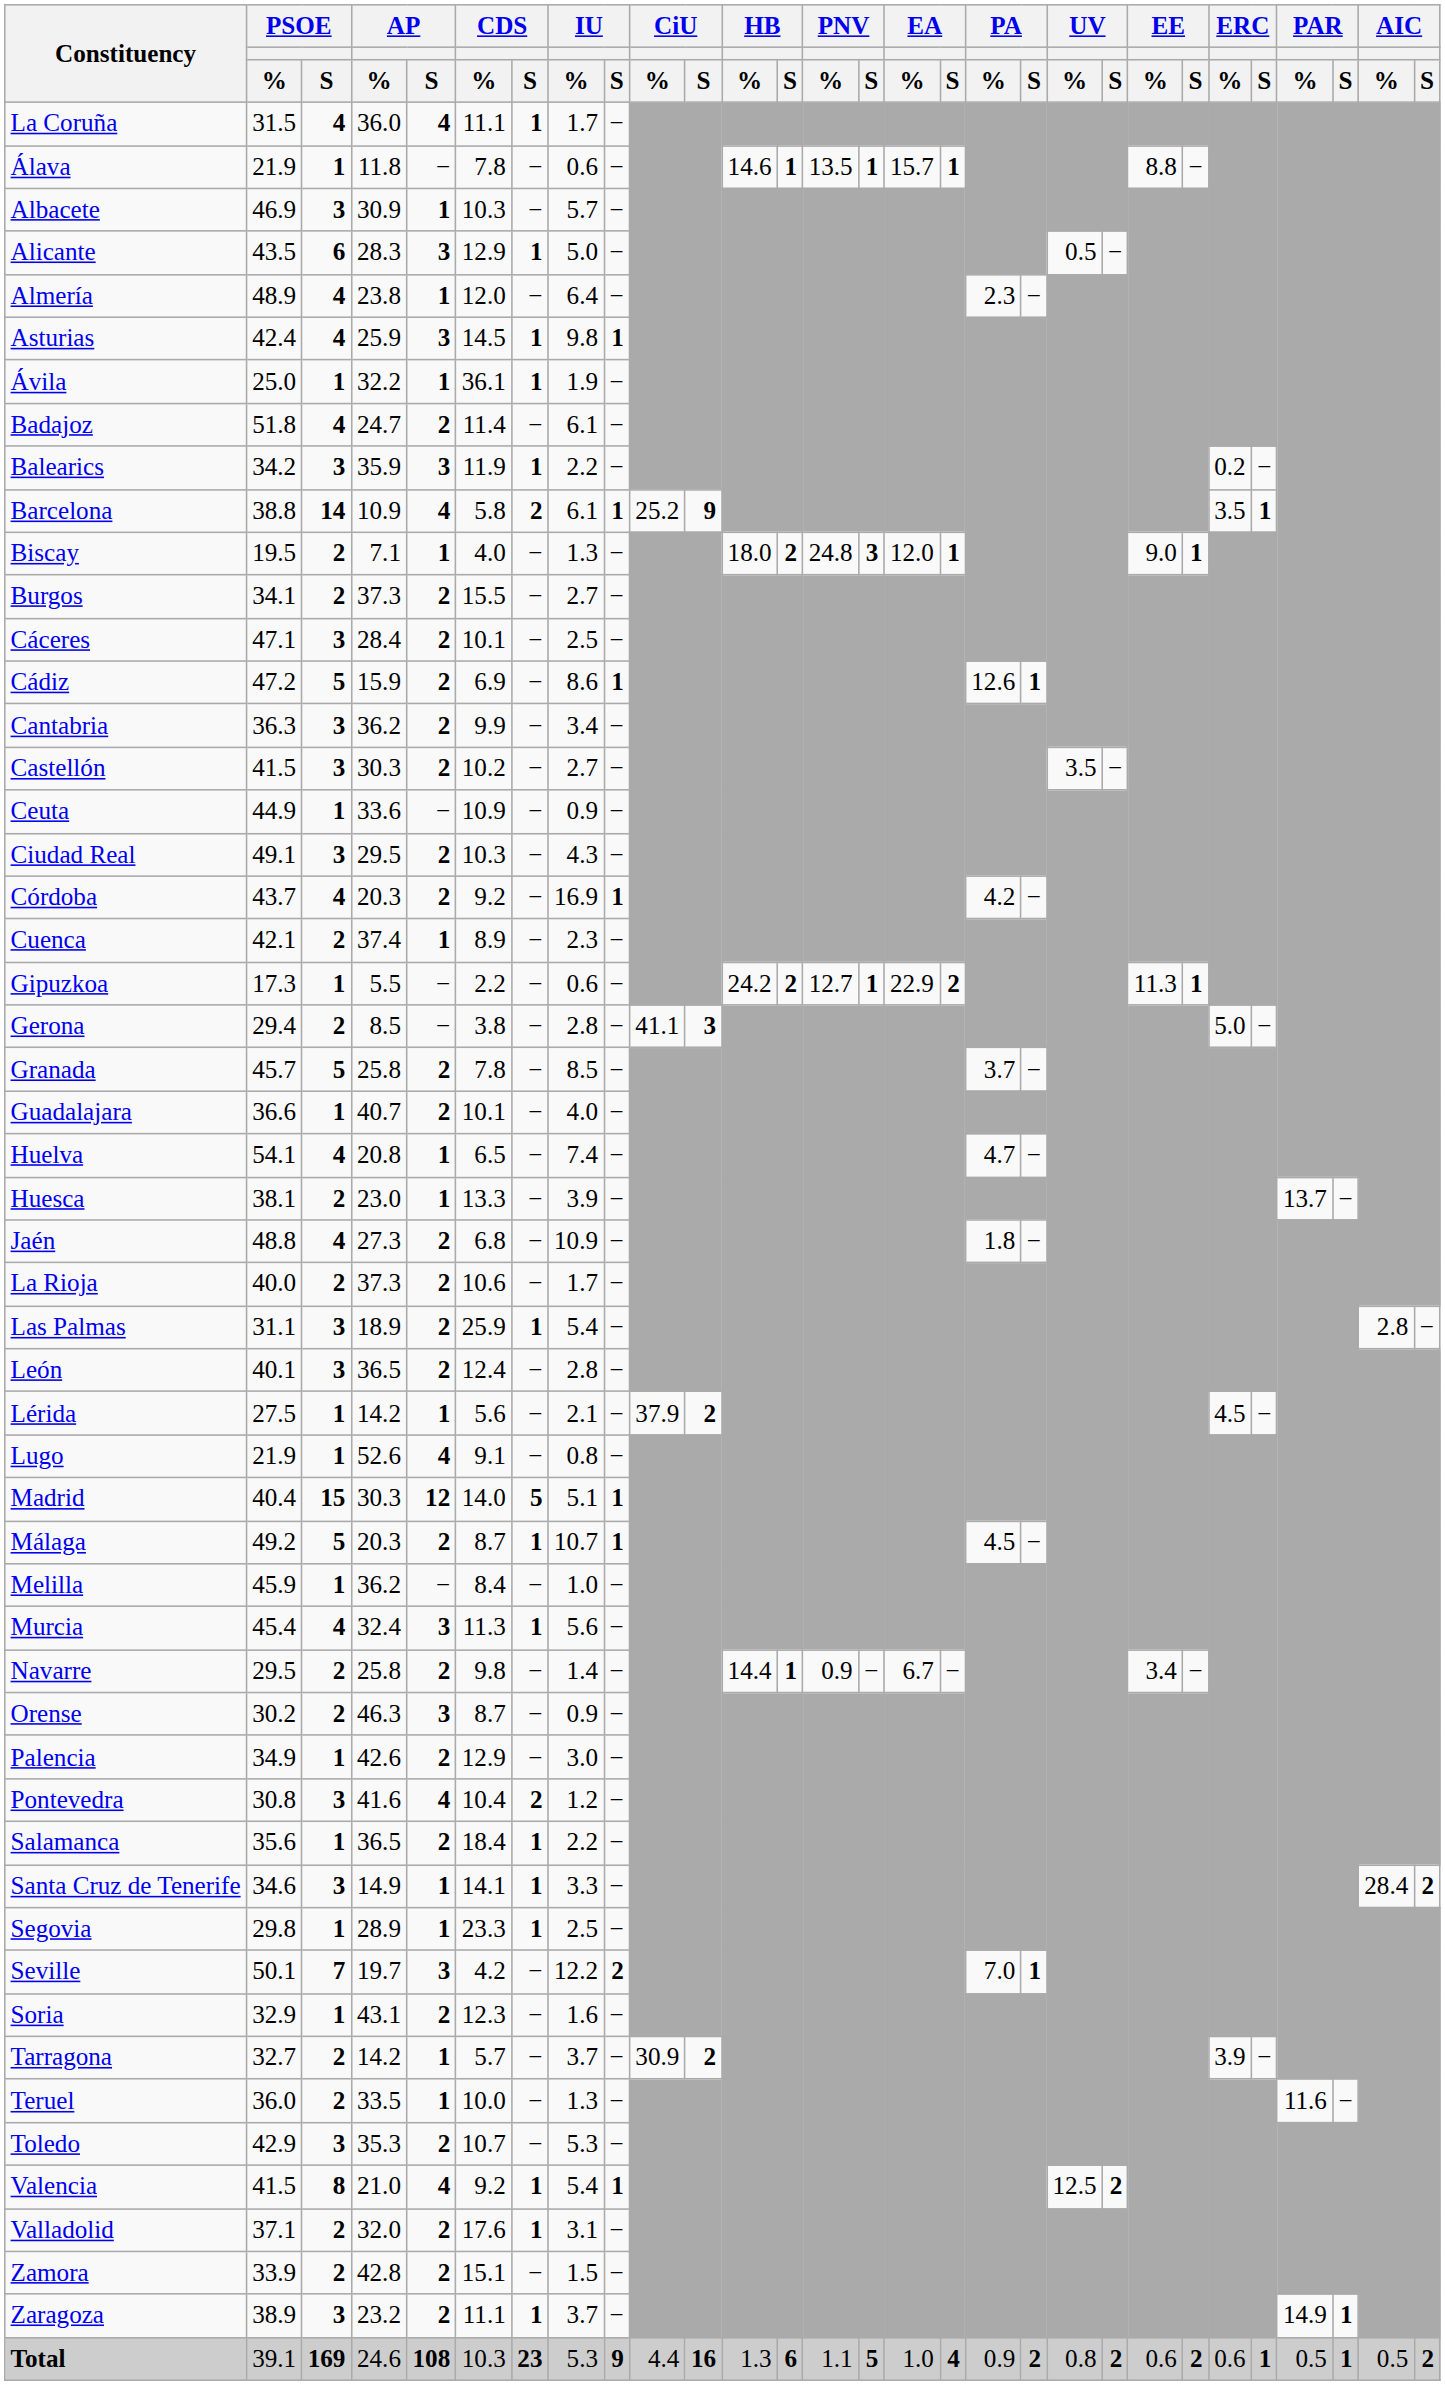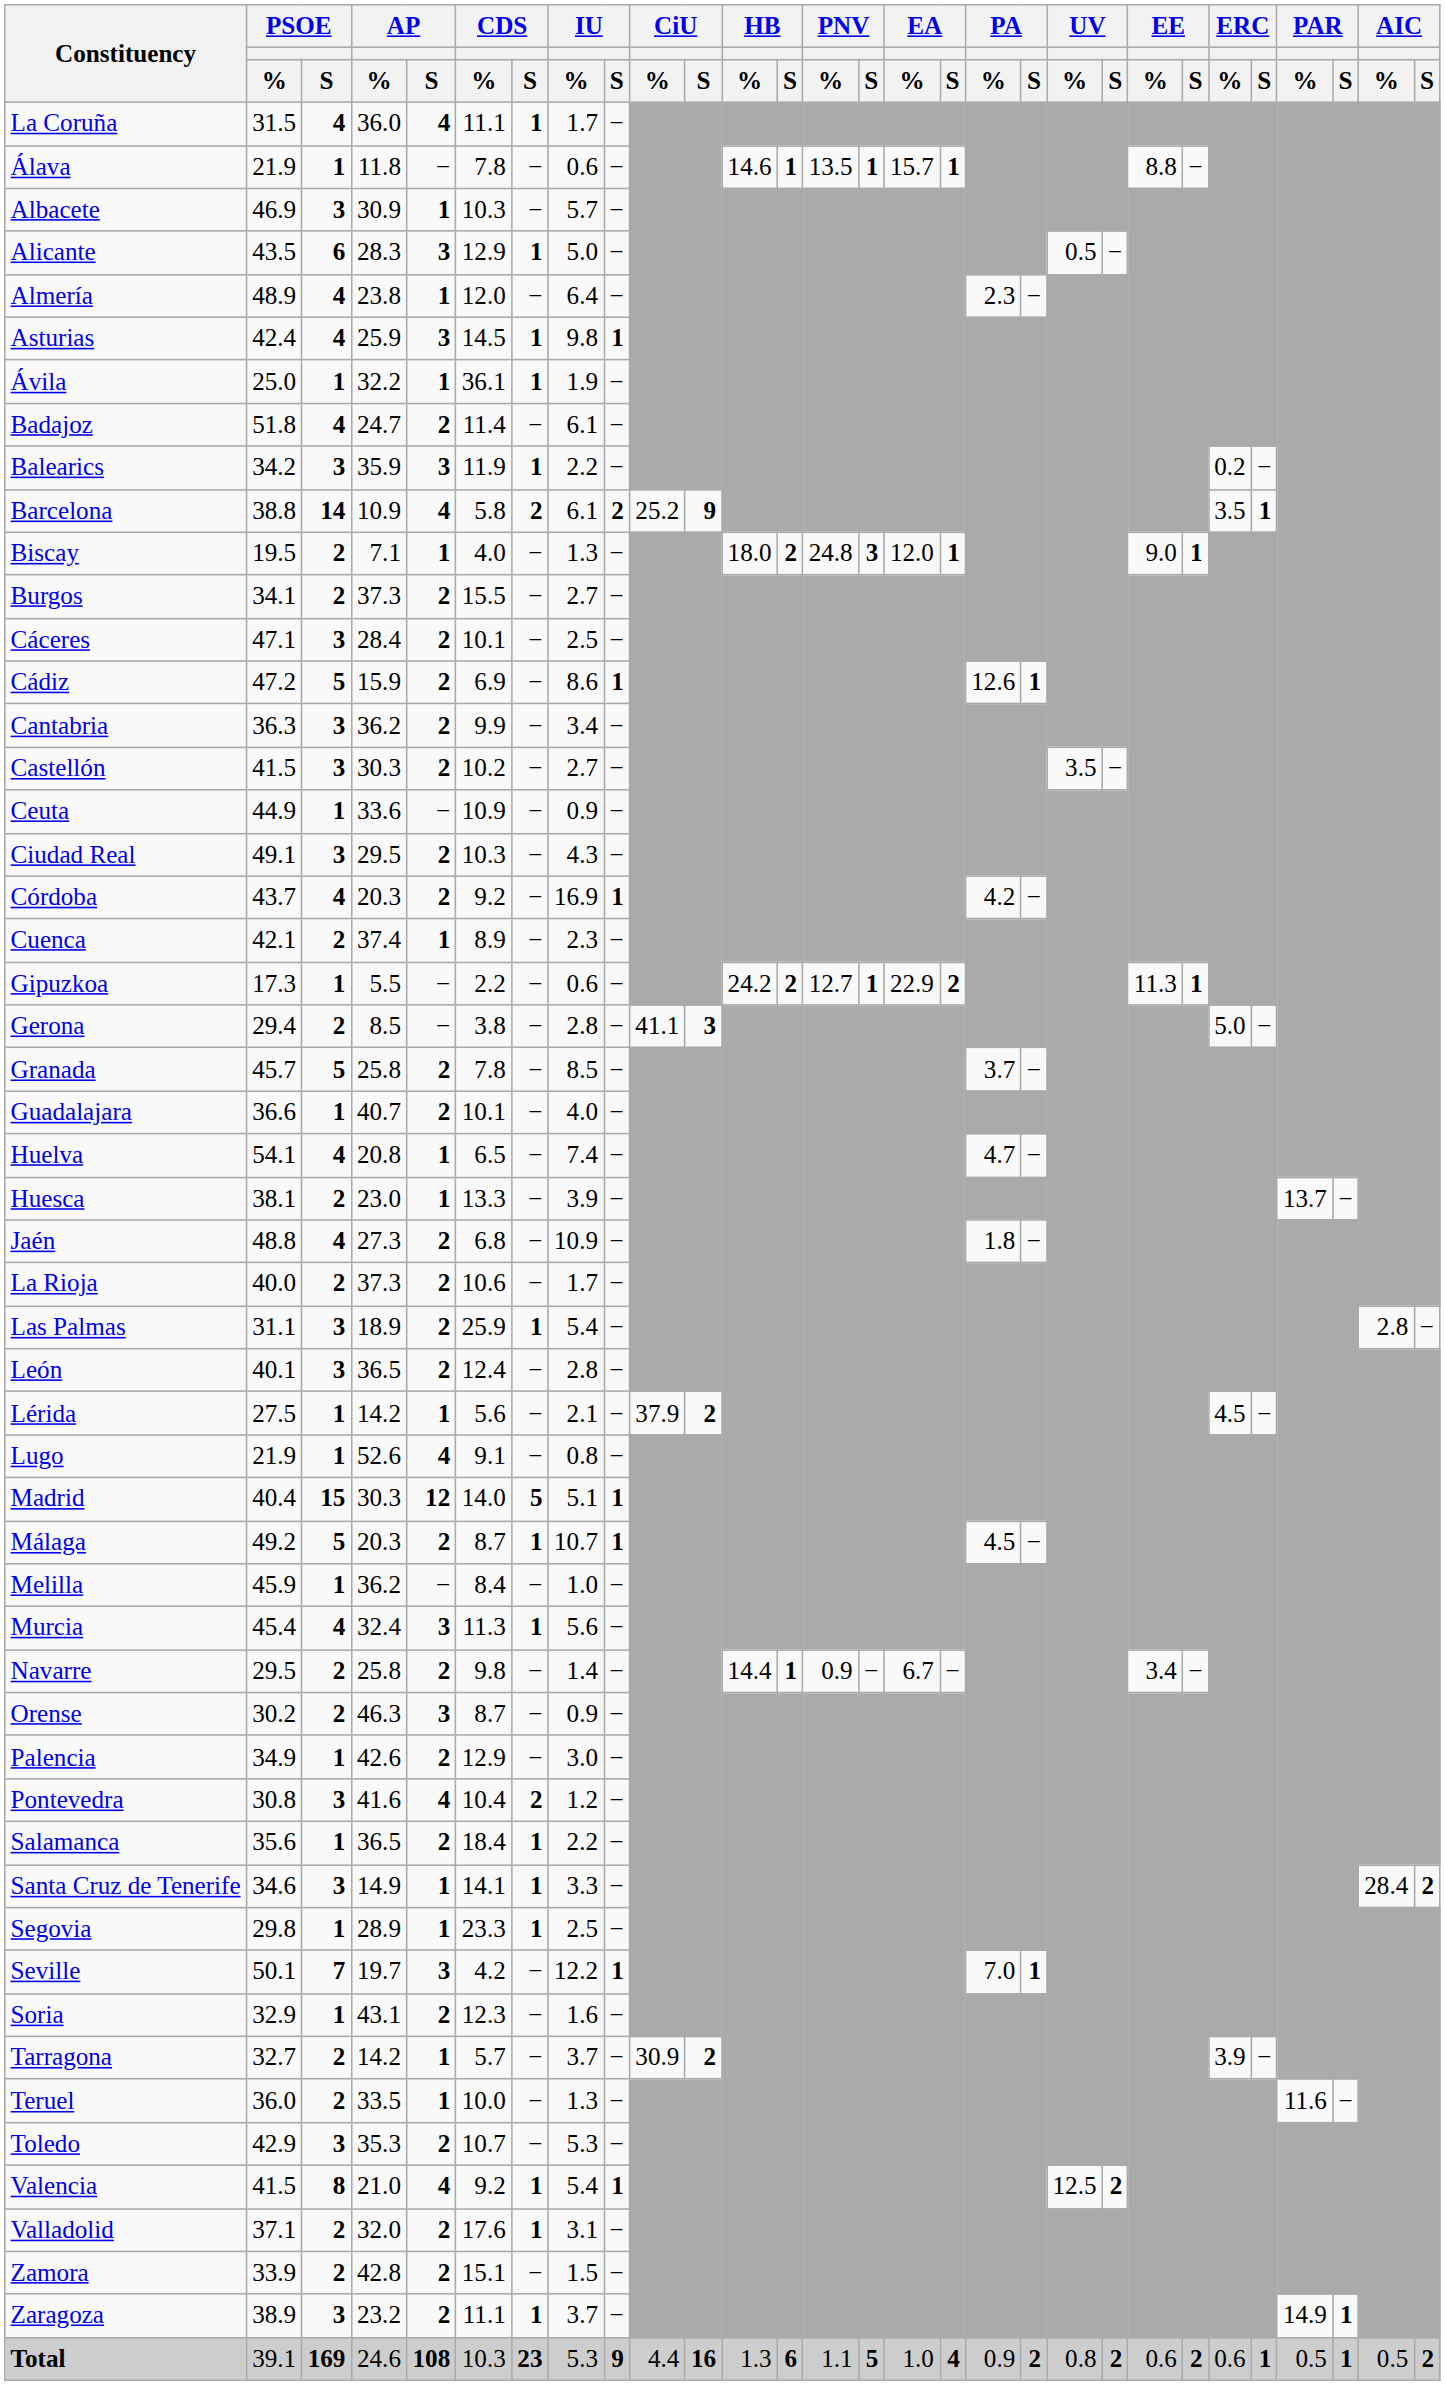(617, 510) 1 -> (617, 510) 2
(617, 1971) 2 -> (617, 1971) 1
